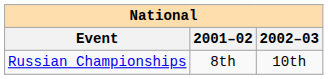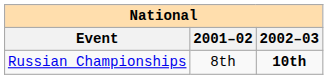(289, 62) normal -> (289, 62) bold
